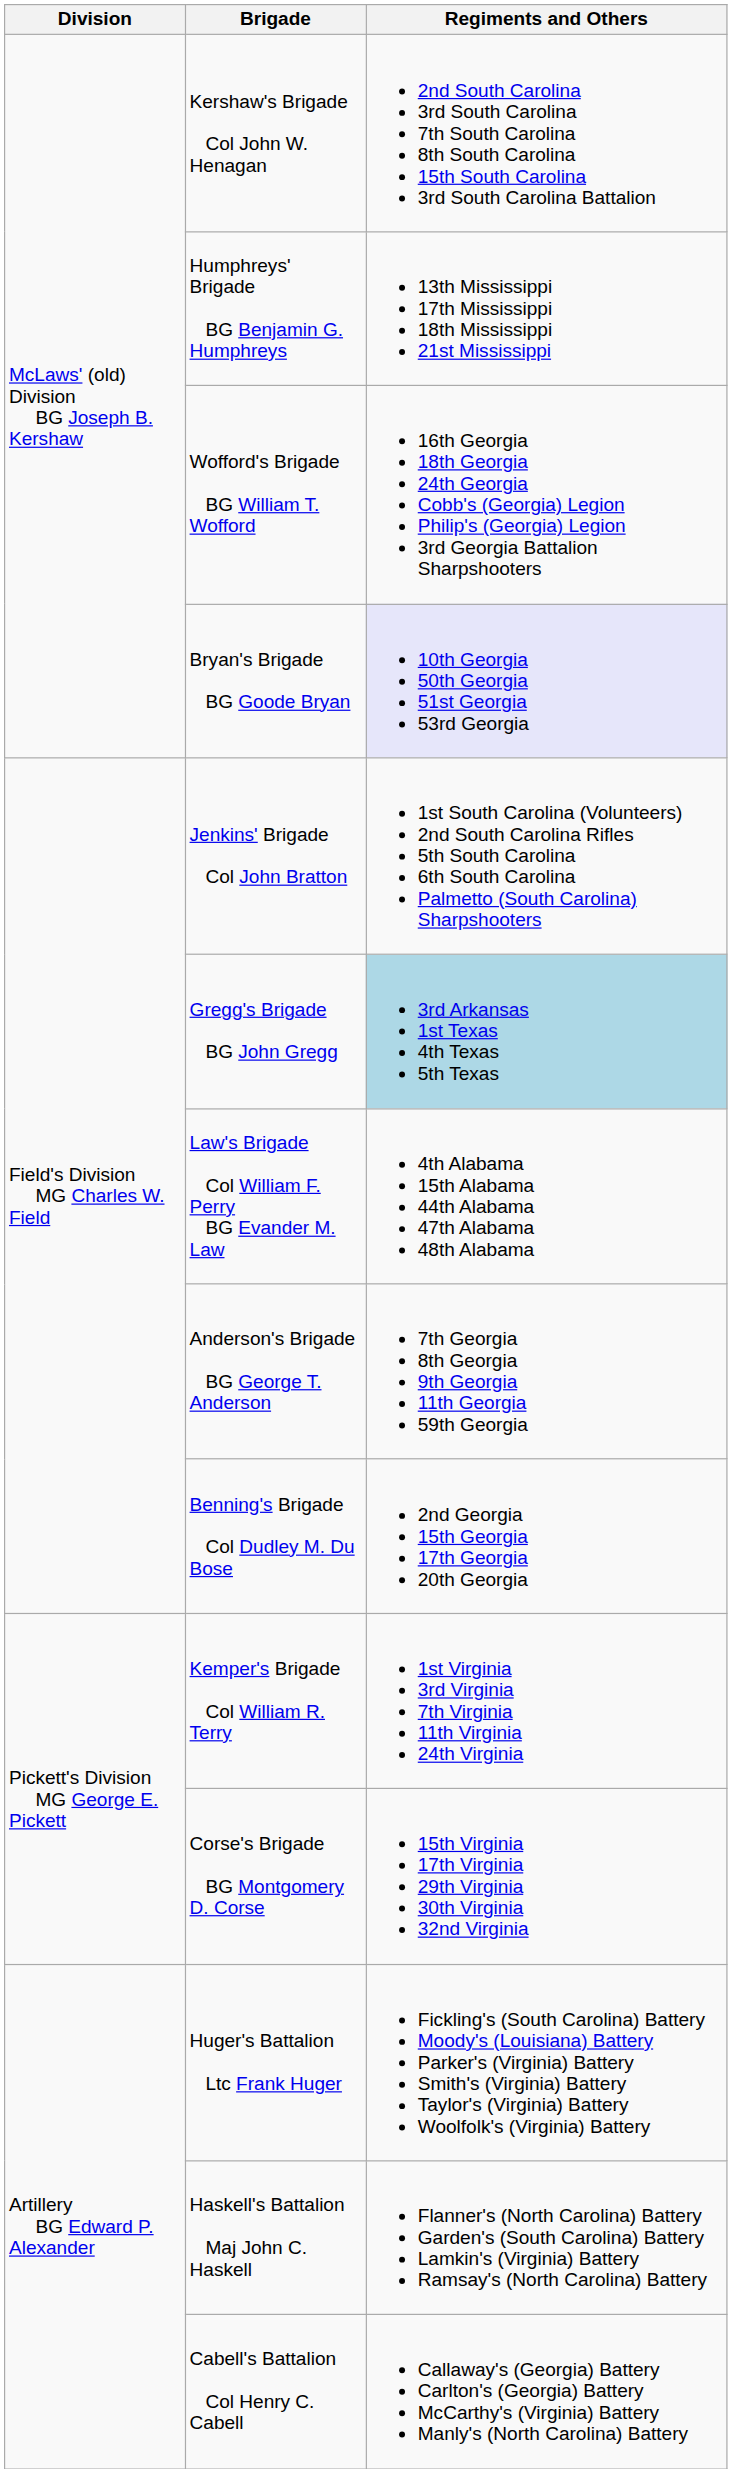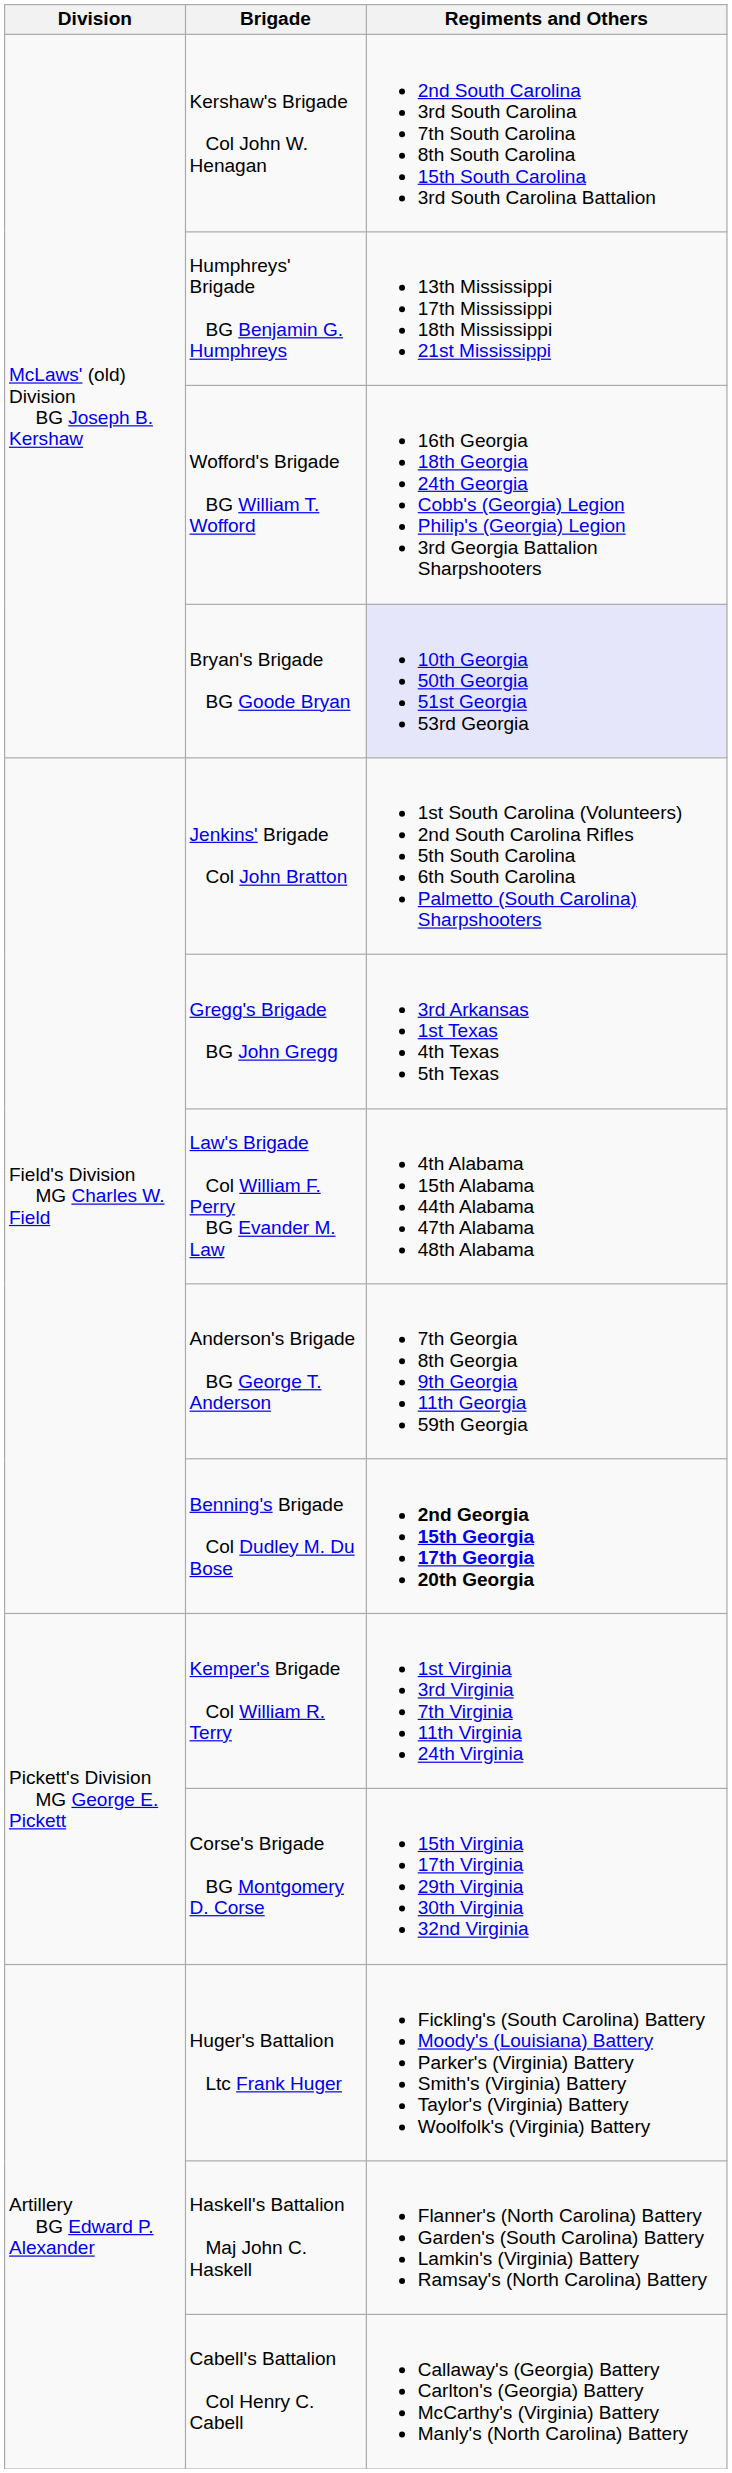(546, 1042) lightblue background -> (546, 1042) no background
(546, 1547) normal -> (546, 1547) bold
